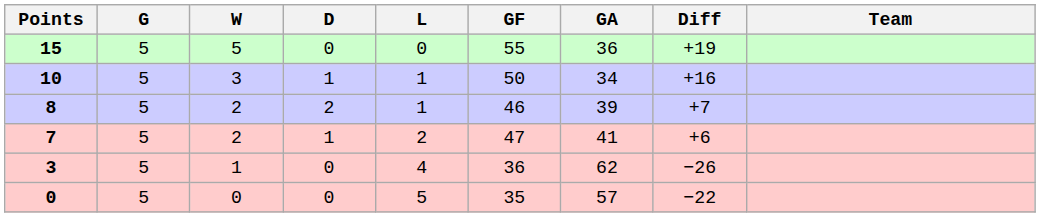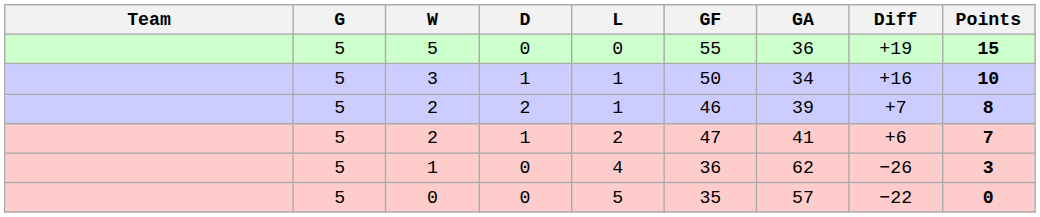columns swapped: (890, 20) <-> (51, 20)
